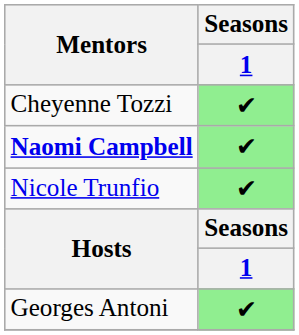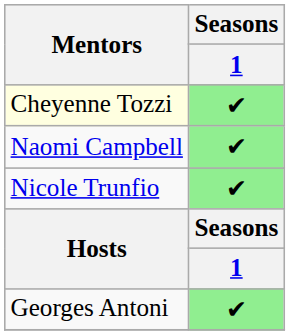(91, 104) no background -> (91, 104) lightyellow background
(102, 146) bold -> (97, 146) normal
